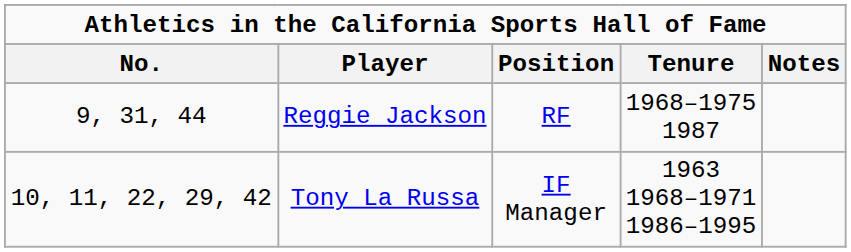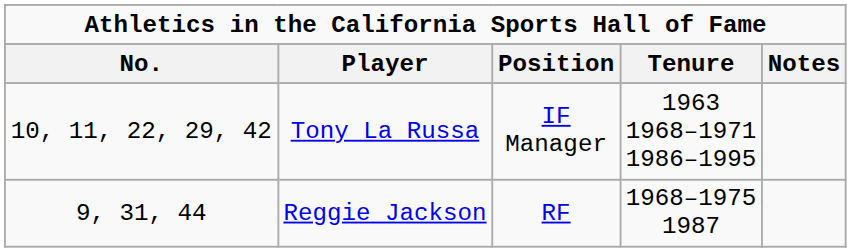rows swapped: (385, 117) <-> (385, 199)
